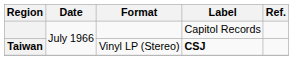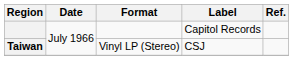(195, 47) bold -> (195, 47) normal
